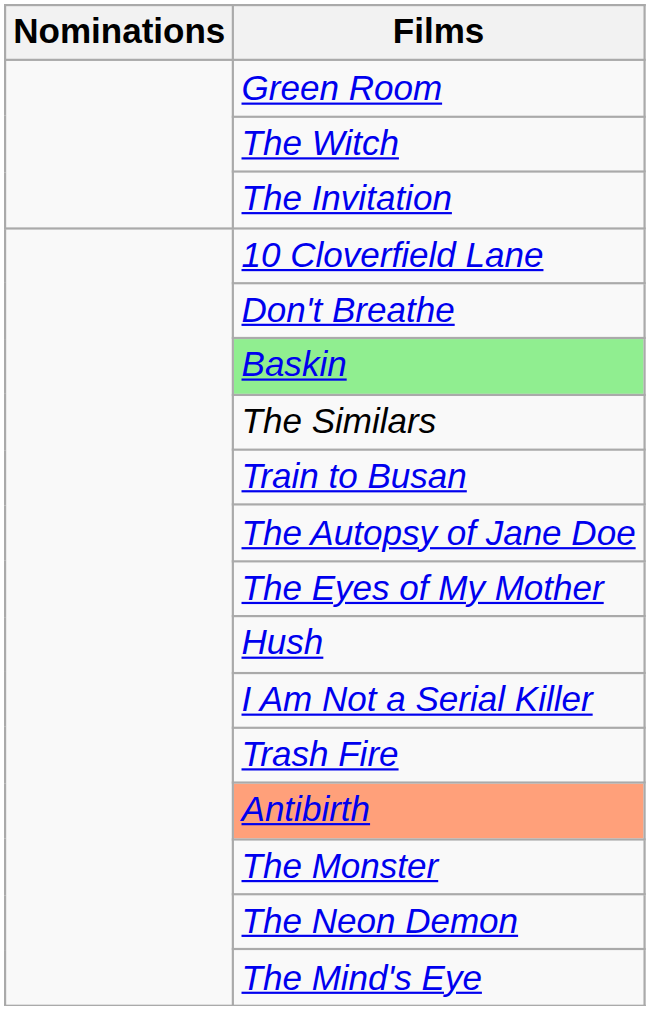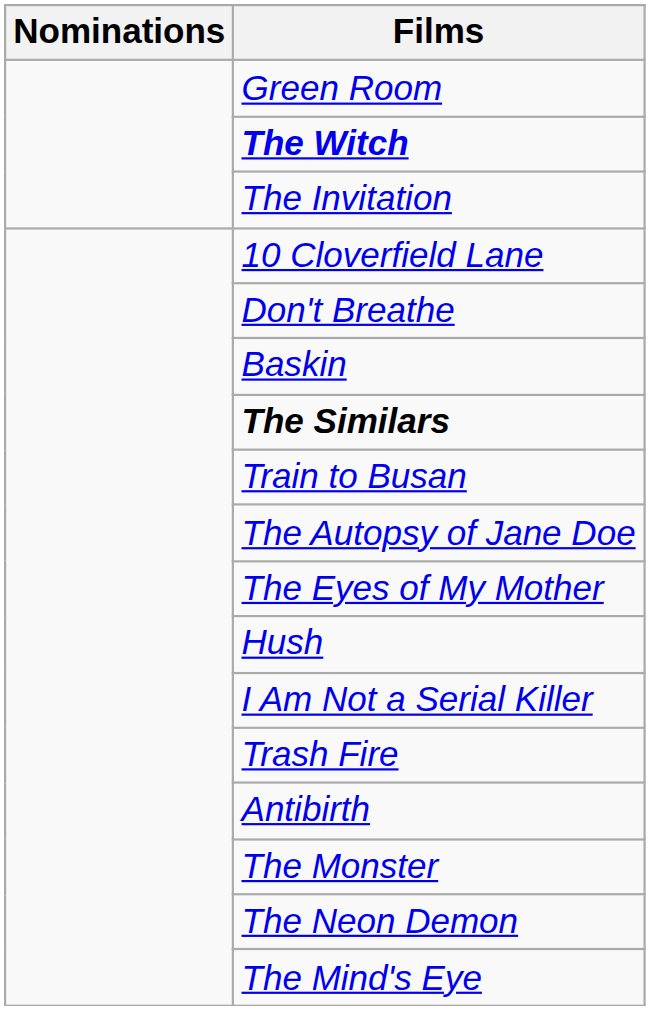(320, 143) normal -> (325, 143) bold
(294, 365) lightgreen background -> (294, 365) no background
(339, 421) normal -> (346, 421) bold
(306, 810) lightsalmon background -> (306, 810) no background
